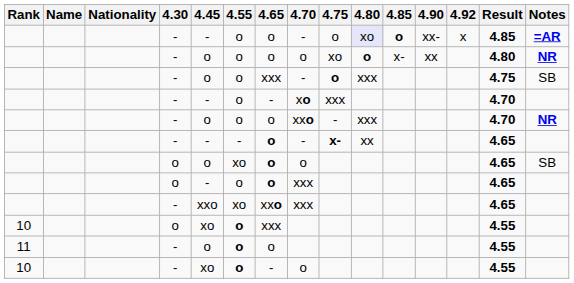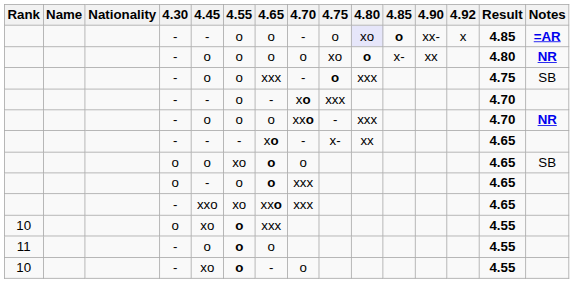(271, 141) o -> (271, 141) xo
(335, 141) bold -> (335, 141) normal
